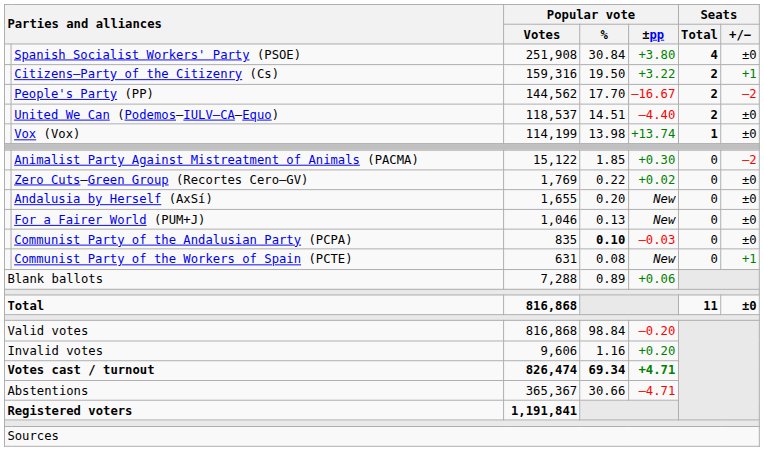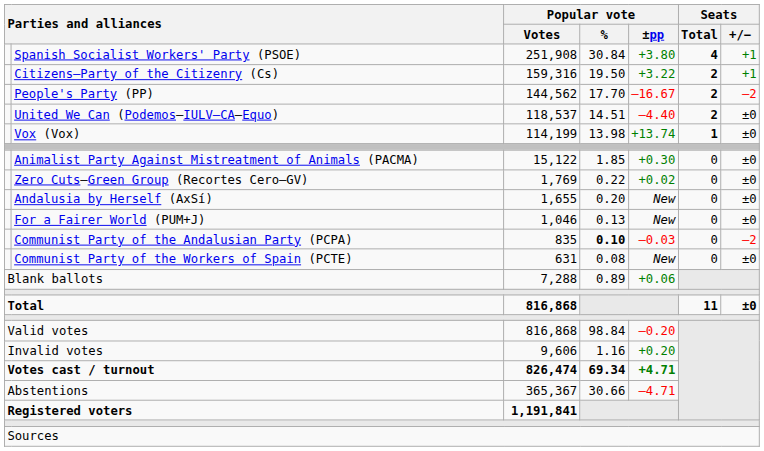(749, 54) ±0 -> (749, 54) +1
(749, 160) –2 -> (749, 160) ±0
(749, 239) ±0 -> (749, 239) –2
(749, 259) +1 -> (749, 259) ±0
